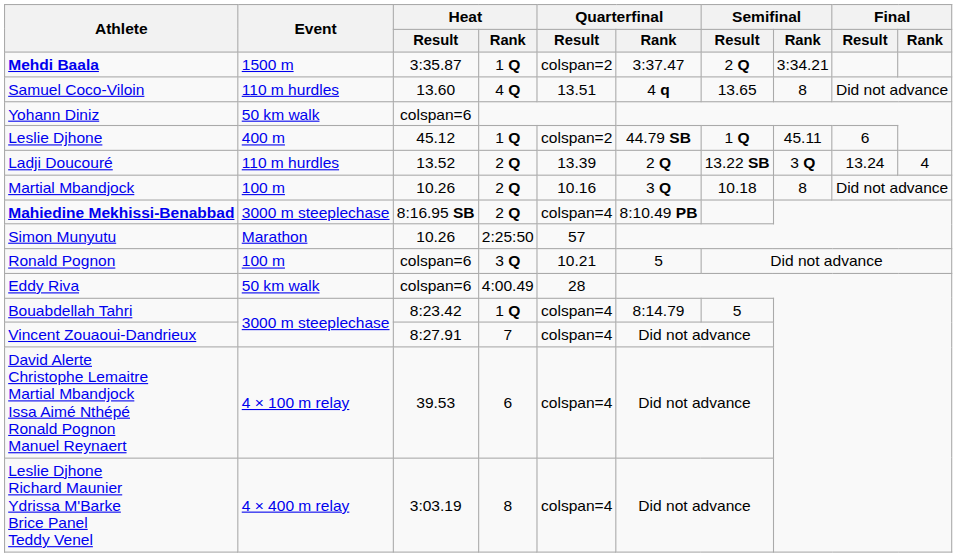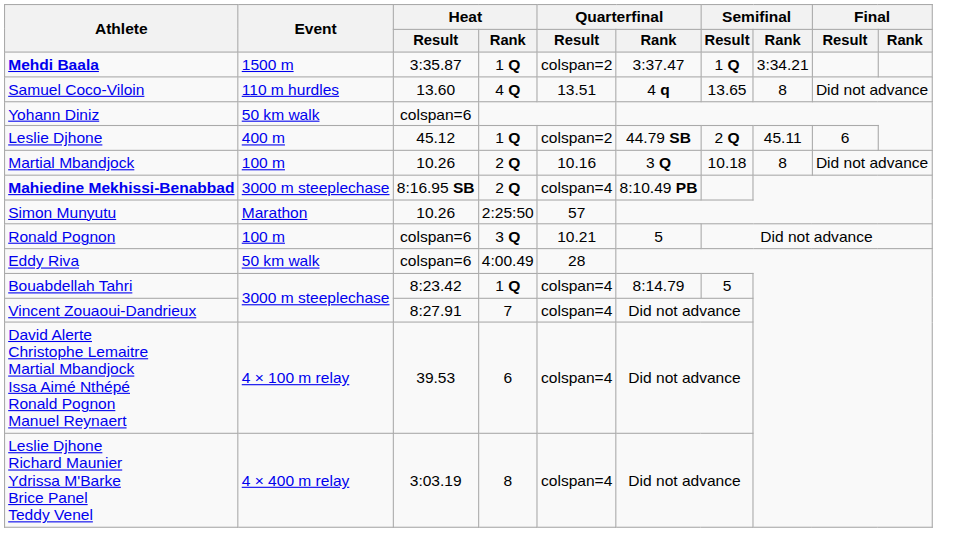(737, 65) 2 Q -> (727, 65) 1 Q
(737, 139) 1 Q -> (727, 139) 2 Q
- row: (60, 163)
